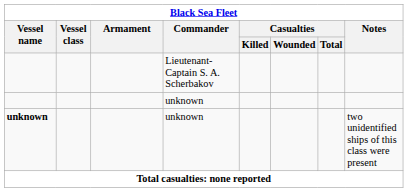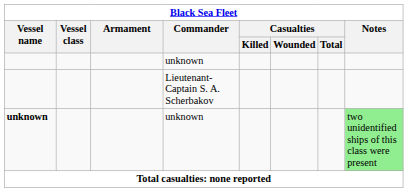(193, 72) Lieutenant-Captain S. A. Scherbakov -> (184, 61) unknown
(184, 100) unknown -> (193, 89) Lieutenant-Captain S. A. Scherbakov
(372, 139) no background -> (372, 139) lightgreen background
